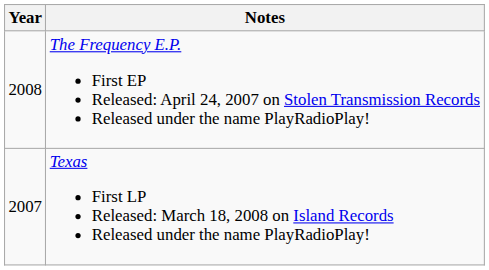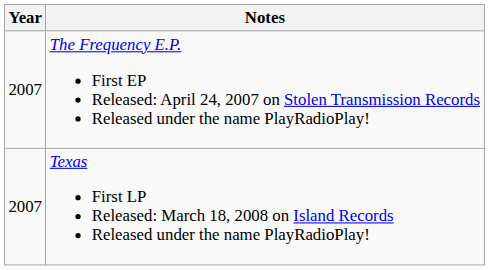(25, 89) 2008 -> (25, 89) 2007
